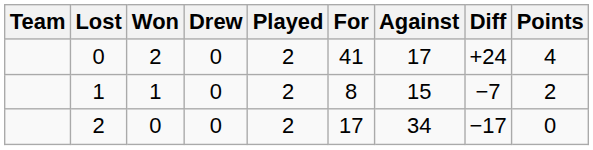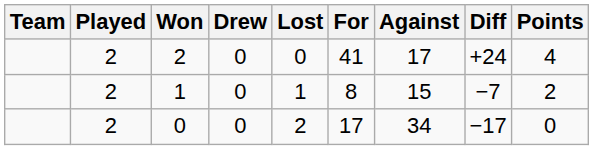columns swapped: (288, 21) <-> (99, 21)
